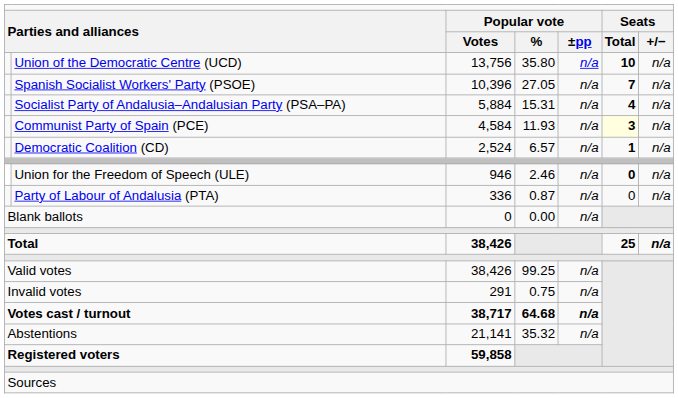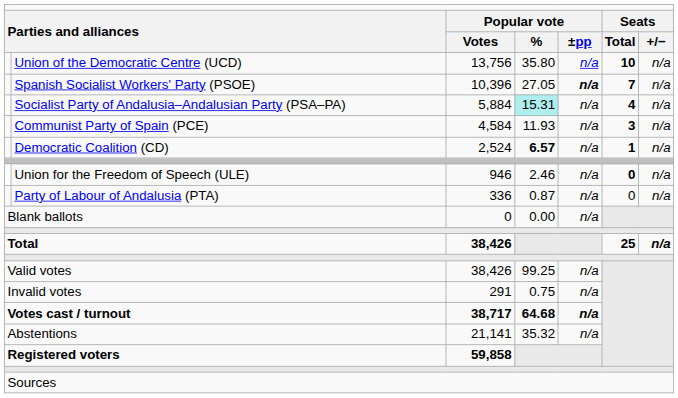(589, 84) normal -> (589, 84) bold
(538, 105) no background -> (538, 105) paleturquoise background
(632, 126) lightyellow background -> (632, 126) no background
(542, 147) normal -> (542, 147) bold
